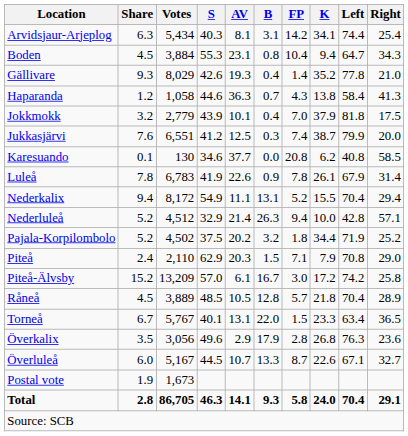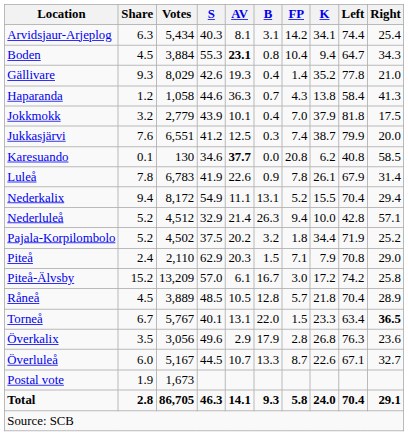(240, 55) normal -> (240, 55) bold
(240, 156) normal -> (240, 156) bold
(390, 319) normal -> (390, 319) bold
